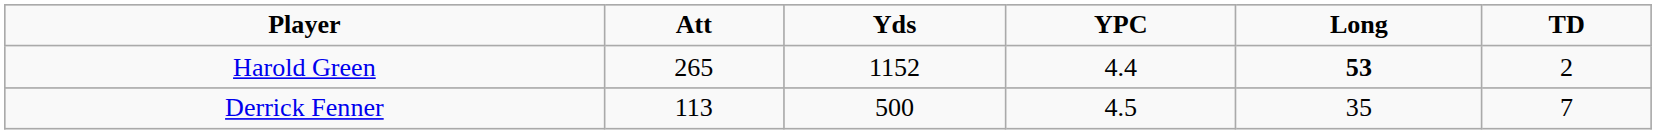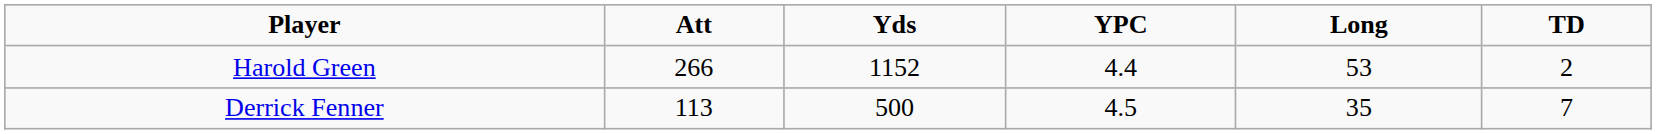(694, 66) 265 -> (694, 66) 266
(1359, 66) bold -> (1359, 66) normal
